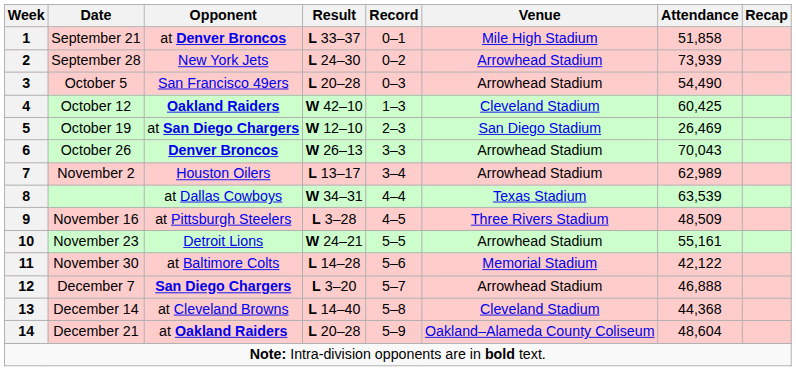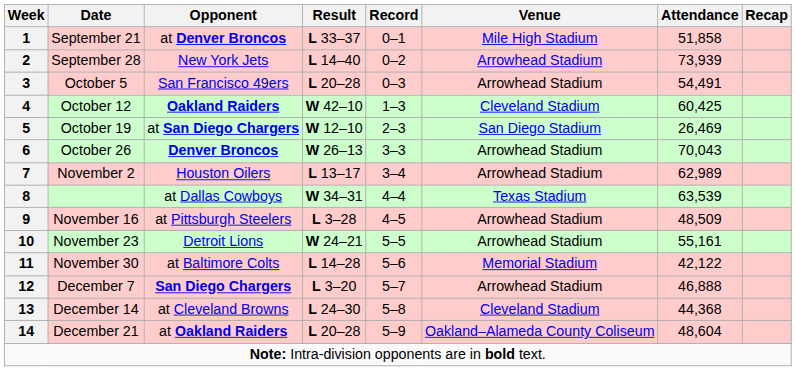(334, 60) L 24–30 -> (334, 60) L 14–40
(700, 83) 54,490 -> (700, 83) 54,491
(540, 219) Three Rivers Stadium -> (540, 219) Arrowhead Stadium
(334, 309) L 14–40 -> (334, 309) L 24–30
